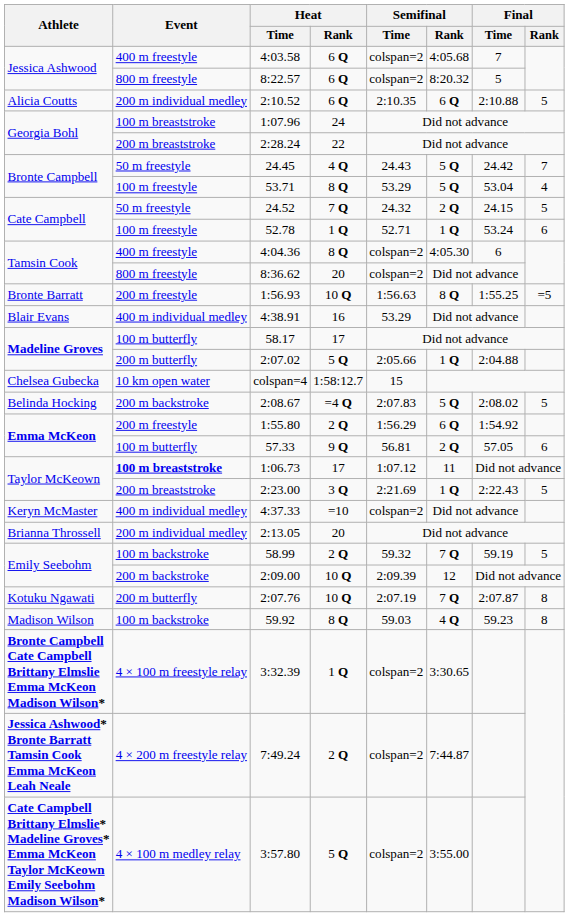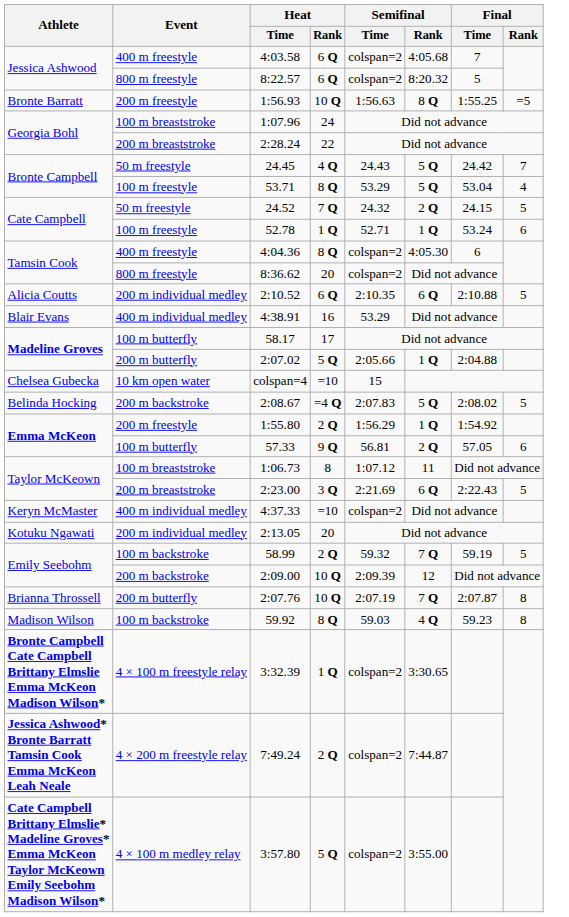rows swapped: (280, 295) <-> (280, 100)
(338, 381) 1:58:12.7 -> (328, 381) =10
(449, 425) 6 Q -> (428, 425) 1 Q
(169, 468) bold -> (165, 468) normal
(338, 468) 17 -> (328, 468) 8
(449, 490) 1 Q -> (428, 490) 6 Q
(54, 533) Brianna Throssell -> (51, 533) Kotuku Ngawati
(51, 598) Kotuku Ngawati -> (54, 598) Brianna Throssell
